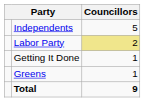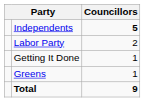(135, 27) normal -> (135, 27) bold
(135, 43) khaki background -> (135, 43) no background
